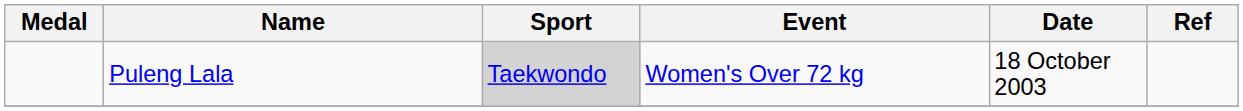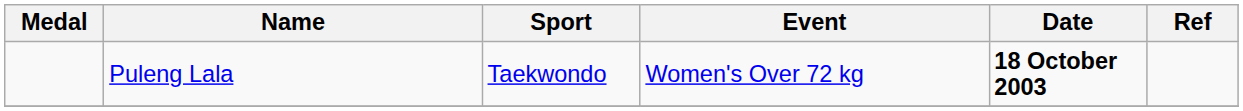(547, 73) lightgrey background -> (547, 73) no background
(1053, 73) normal -> (1056, 73) bold
